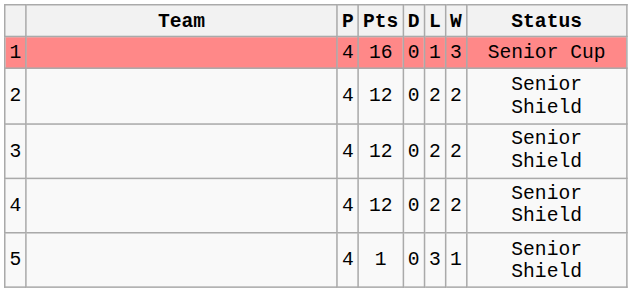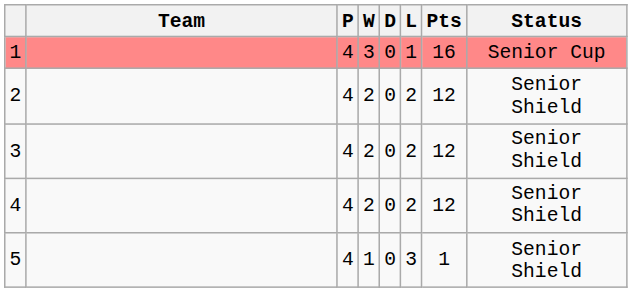columns swapped: (456, 21) <-> (381, 21)
